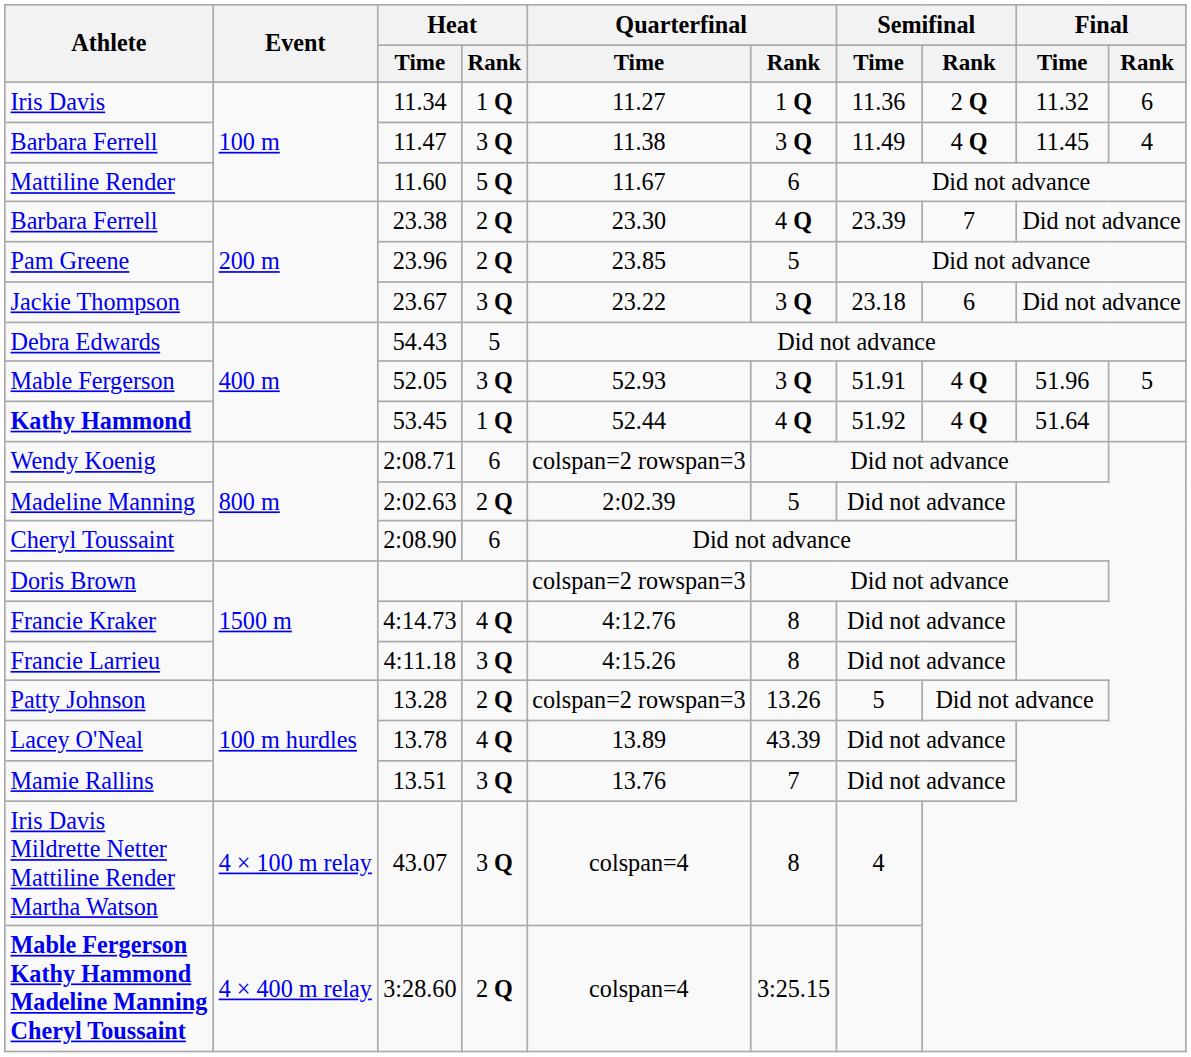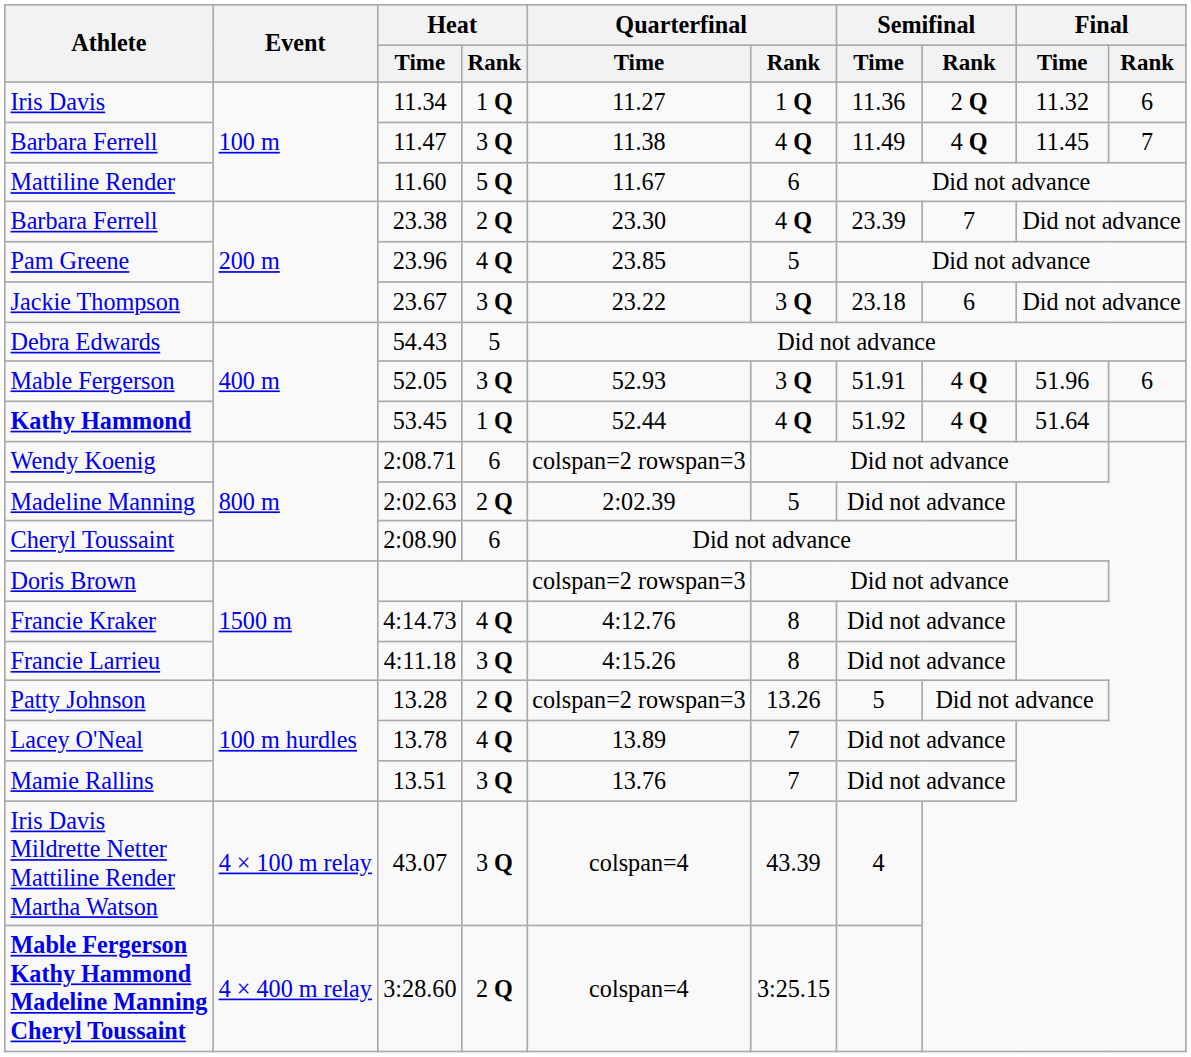(793, 142) 3 Q -> (793, 142) 4 Q
(1147, 142) 4 -> (1147, 142) 7
(494, 262) 2 Q -> (494, 262) 4 Q
(1147, 381) 5 -> (1147, 381) 6
(793, 740) 43.39 -> (793, 740) 7
(793, 863) 8 -> (793, 863) 43.39
